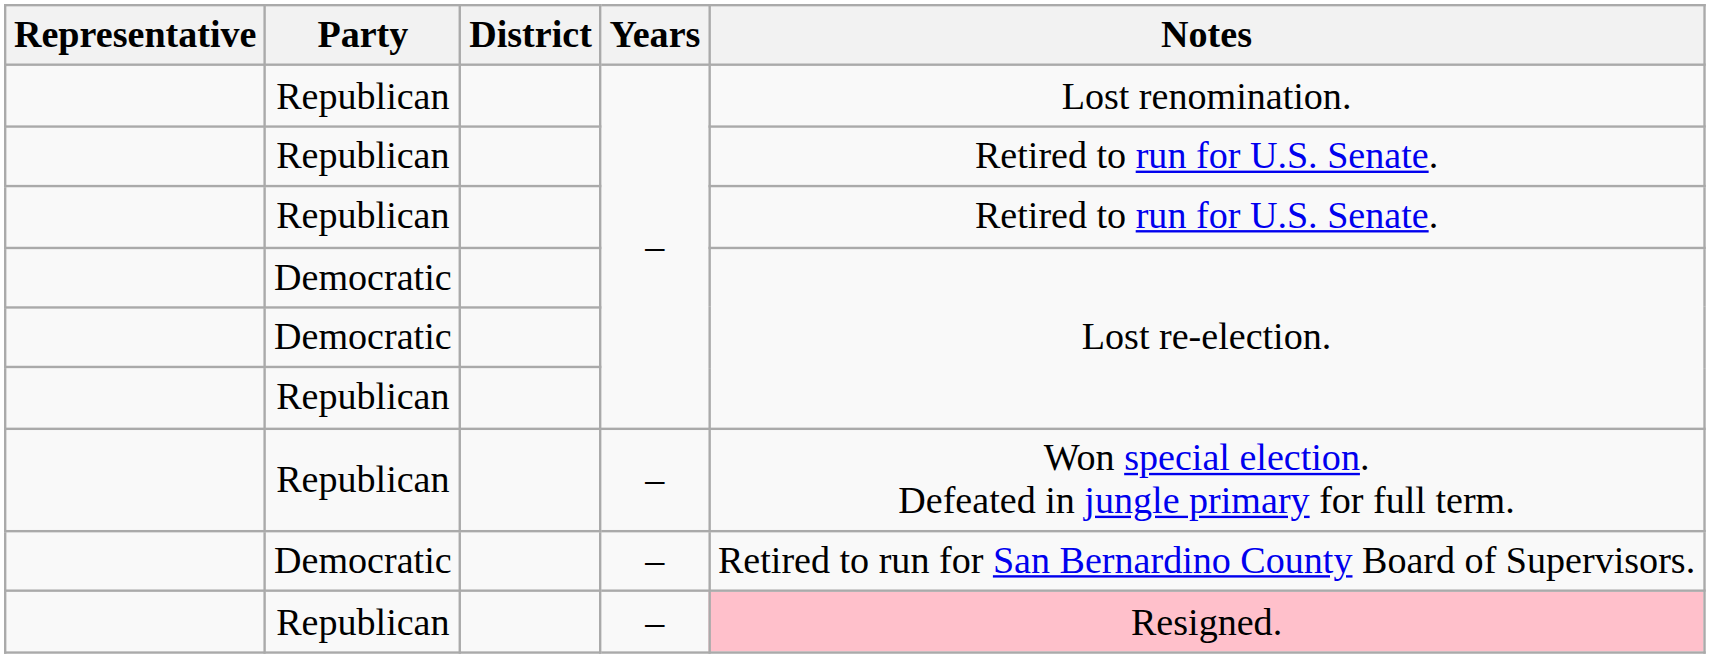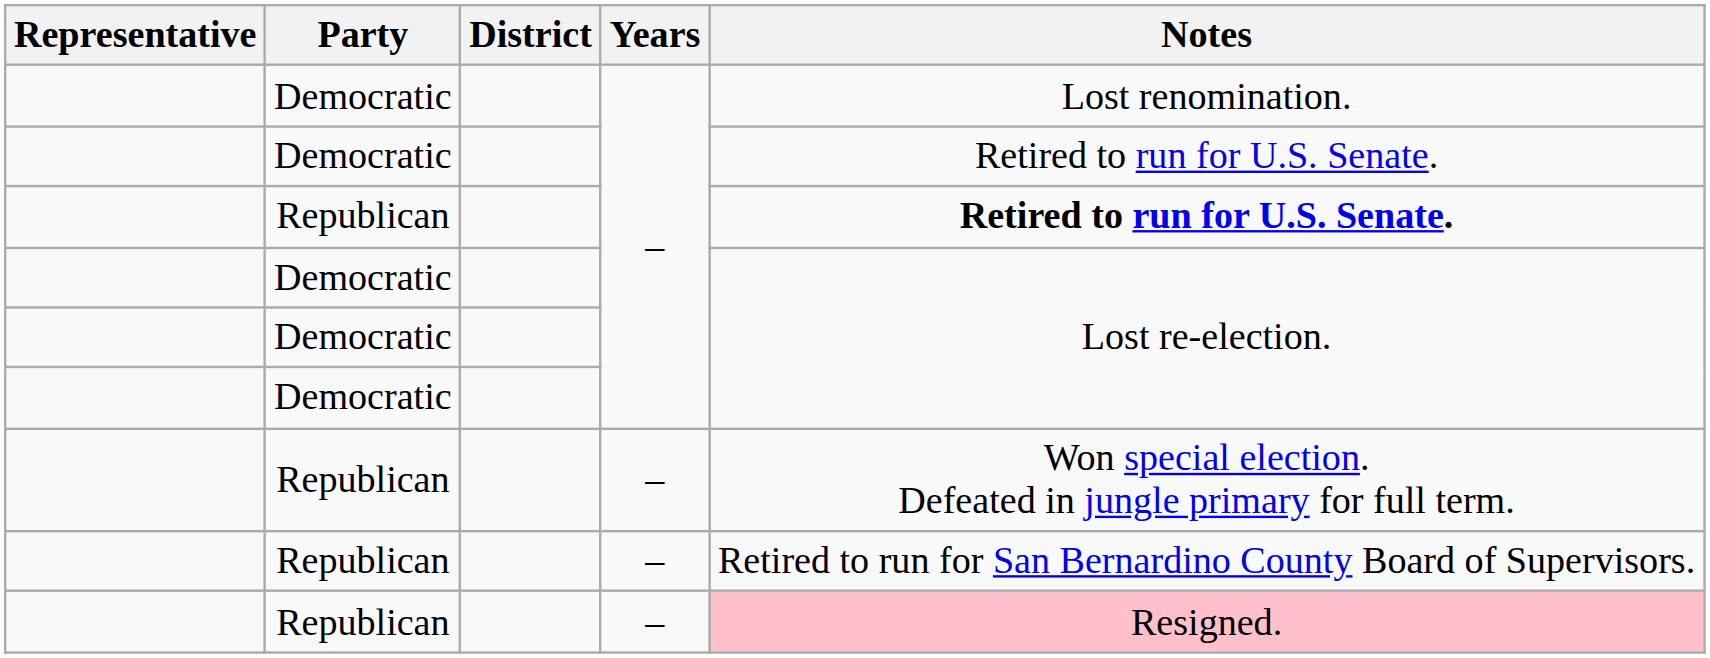(363, 95) Republican -> (363, 95) Democratic
(363, 155) Republican -> (363, 155) Democratic
(1207, 215) normal -> (1207, 215) bold
(363, 397) Republican -> (363, 397) Democratic
(363, 560) Democratic -> (363, 560) Republican
